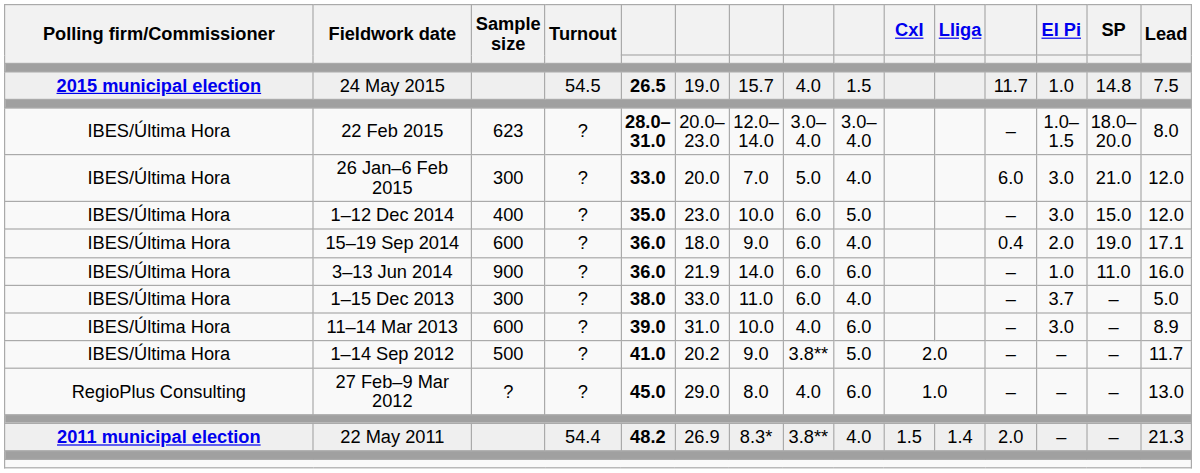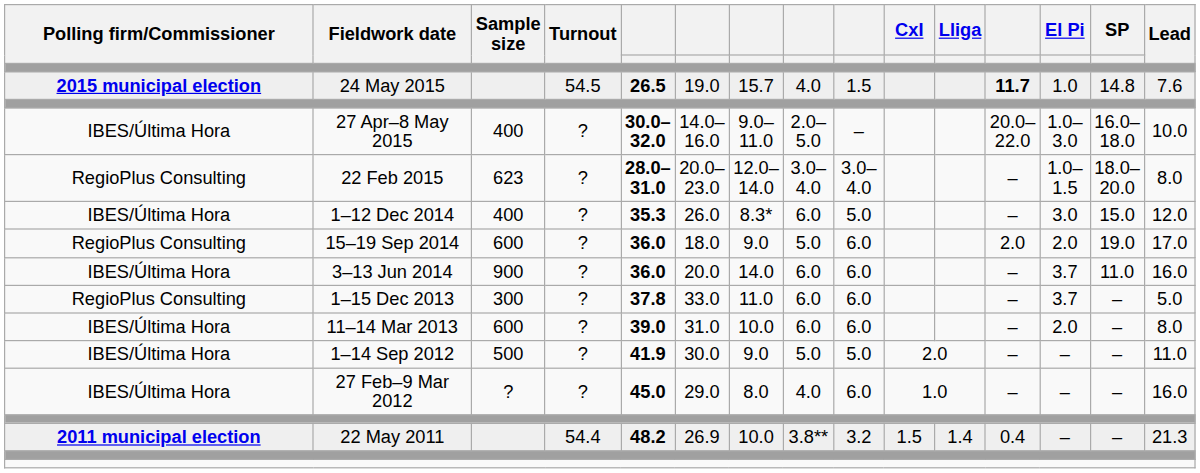(1011, 85) normal -> (1013, 85) bold
(1166, 85) 7.5 -> (1170, 85) 7.6
+ row: (392, 131)
(159, 131) IBES/Última Hora -> (159, 178) RegioPlus Consulting
- row: (392, 178)
(648, 215) 35.0 -> (648, 215) 35.3
(702, 215) 23.0 -> (702, 215) 26.0
(756, 215) 10.0 -> (756, 215) 8.3*
(159, 243) IBES/Última Hora -> (159, 243) RegioPlus Consulting
(808, 243) 6.0 -> (808, 243) 5.0
(859, 243) 4.0 -> (859, 243) 6.0
(1011, 243) 0.4 -> (1013, 243) 2.0
(1166, 243) 17.1 -> (1170, 243) 17.0
(702, 271) 21.9 -> (702, 271) 20.0
(1061, 271) 1.0 -> (1065, 271) 3.7
(159, 298) IBES/Última Hora -> (159, 298) RegioPlus Consulting
(648, 298) 38.0 -> (648, 298) 37.8
(859, 298) 4.0 -> (859, 298) 6.0
(808, 326) 4.0 -> (808, 326) 6.0
(1061, 326) 3.0 -> (1065, 326) 2.0
(1166, 326) 8.9 -> (1170, 326) 8.0
(648, 354) 41.0 -> (648, 354) 41.9
(702, 354) 20.2 -> (702, 354) 30.0
(808, 354) 3.8** -> (808, 354) 5.0
(1166, 354) 11.7 -> (1170, 354) 11.0
(159, 391) RegioPlus Consulting -> (159, 391) IBES/Última Hora
(1166, 391) 13.0 -> (1170, 391) 16.0
(756, 437) 8.3* -> (756, 437) 10.0
(859, 437) 4.0 -> (859, 437) 3.2
(1011, 437) 2.0 -> (1013, 437) 0.4
